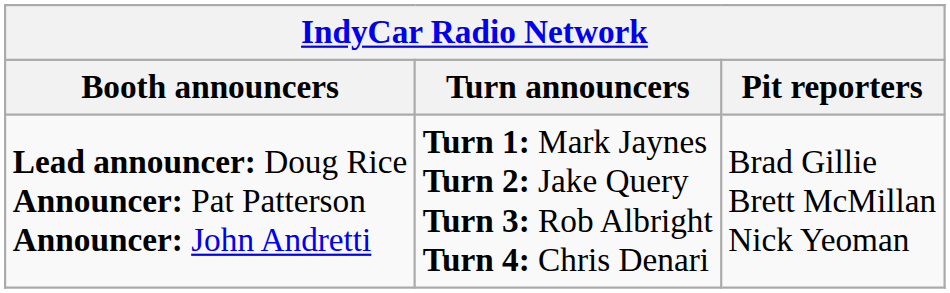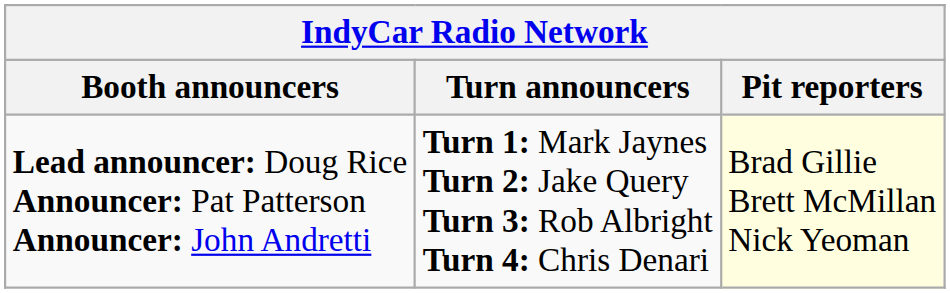(832, 201) no background -> (832, 201) lightyellow background
